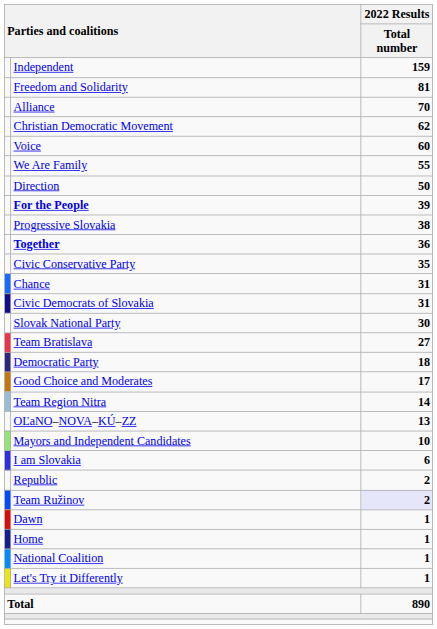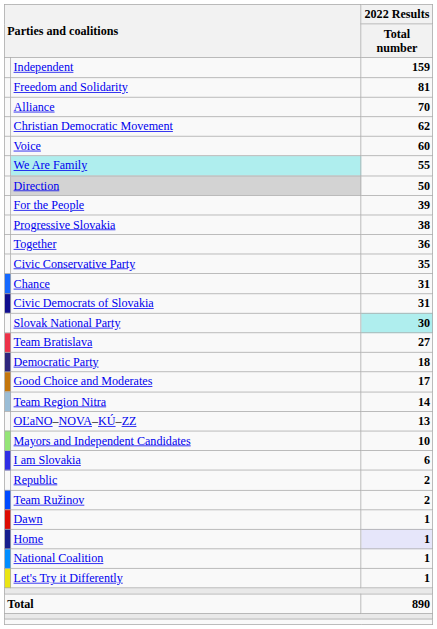(50, 165) no background -> (50, 165) paleturquoise background
(36, 185) no background -> (36, 185) lightgrey background
(51, 204) bold -> (49, 204) normal
(37, 243) bold -> (35, 243) normal
(424, 322) no background -> (424, 322) paleturquoise background
(427, 499) lavender background -> (427, 499) no background
(427, 538) no background -> (427, 538) lavender background
